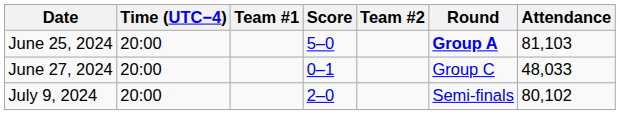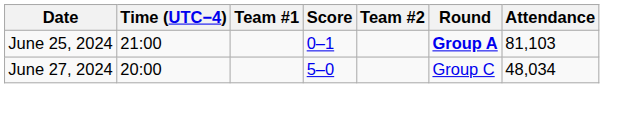(141, 43) 20:00 -> (141, 43) 21:00
(320, 43) 5–0 -> (320, 43) 0–1
(320, 69) 0–1 -> (320, 69) 5–0
(547, 69) 48,033 -> (531, 69) 48,034
- row: (53, 95)
